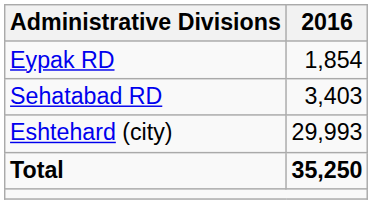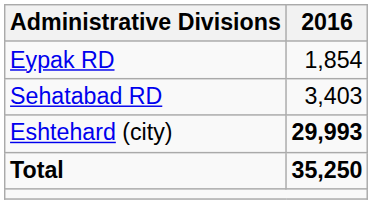(327, 133) normal -> (327, 133) bold
